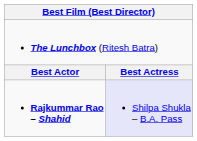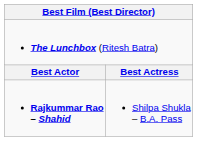(149, 113) lavender background -> (149, 113) no background
